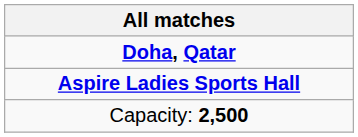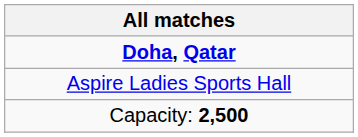(179, 83) bold -> (179, 83) normal
